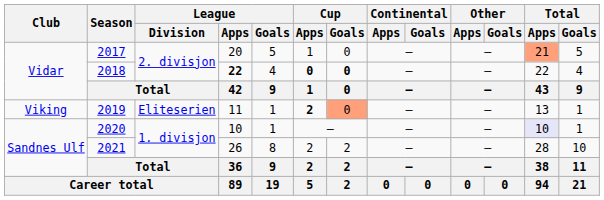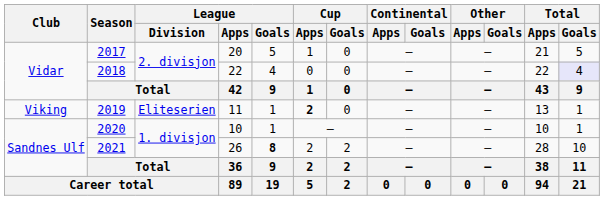(542, 52) lightsalmon background -> (542, 52) no background
(235, 71) bold -> (235, 71) normal
(310, 71) bold -> (310, 71) normal
(347, 71) bold -> (347, 71) normal
(579, 71) no background -> (579, 71) lavender background
(347, 109) lightsalmon background -> (347, 109) no background
(542, 128) lavender background -> (542, 128) no background
(273, 147) normal -> (273, 147) bold
